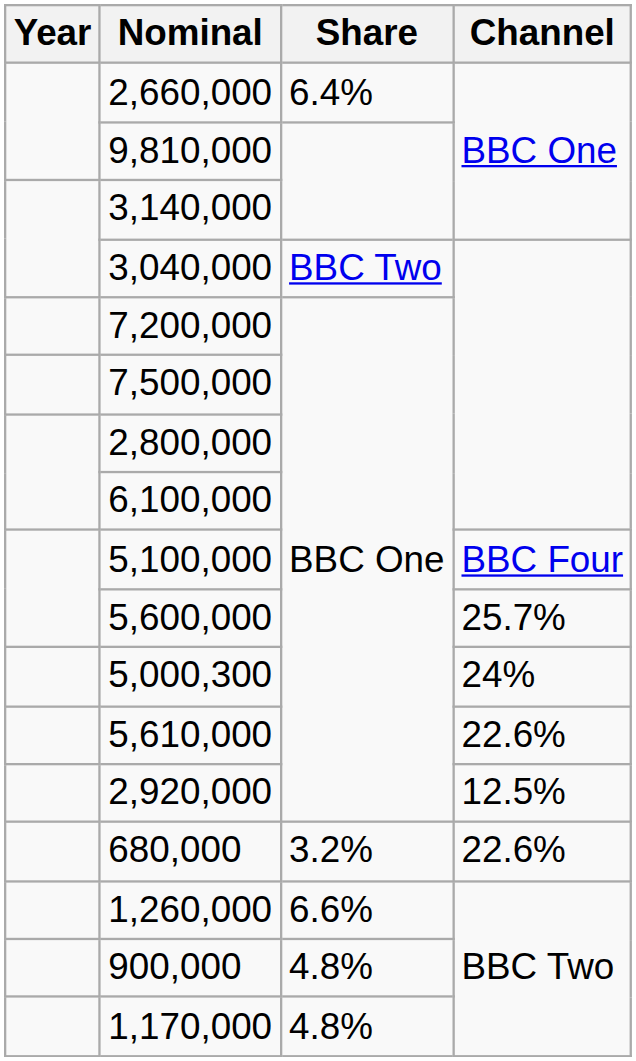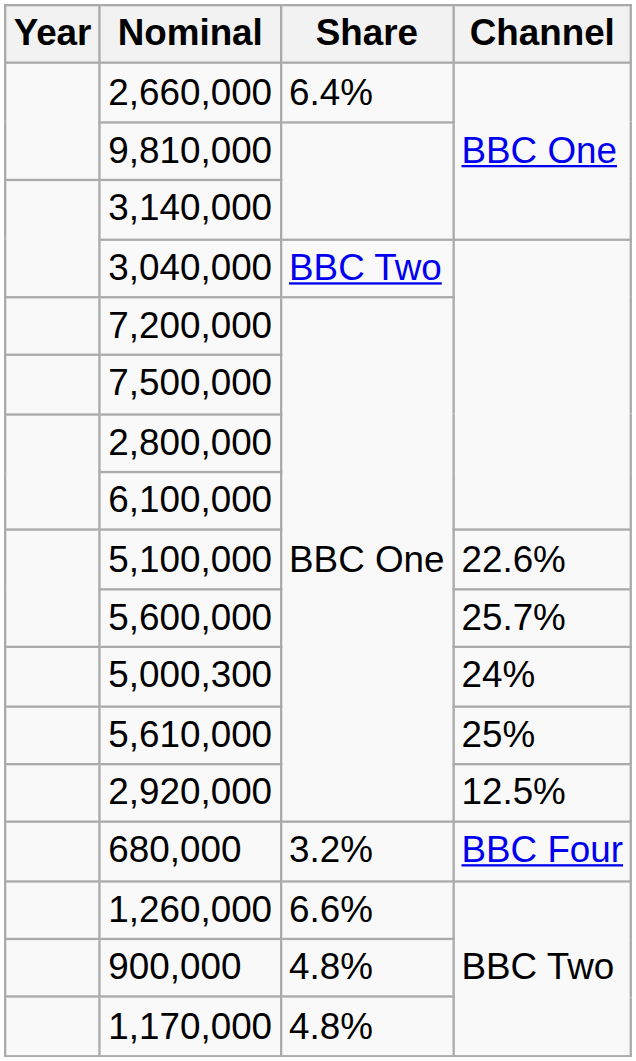(542, 558) BBC Four -> (514, 558) 22.6%
(514, 734) 22.6% -> (498, 734) 25%
(514, 850) 22.6% -> (542, 850) BBC Four
